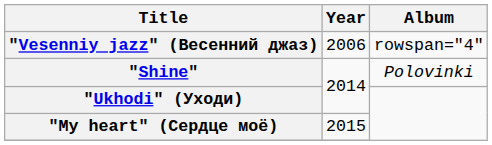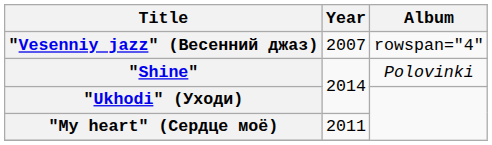(346, 45) 2006 -> (346, 45) 2007
(346, 127) 2015 -> (346, 127) 2011
